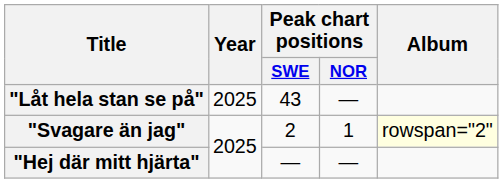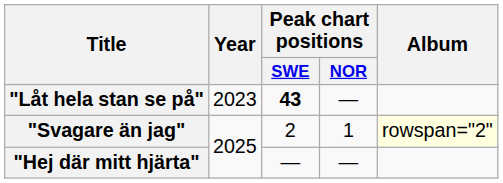(235, 99) 2025 -> (235, 99) 2023
(290, 99) normal -> (290, 99) bold
